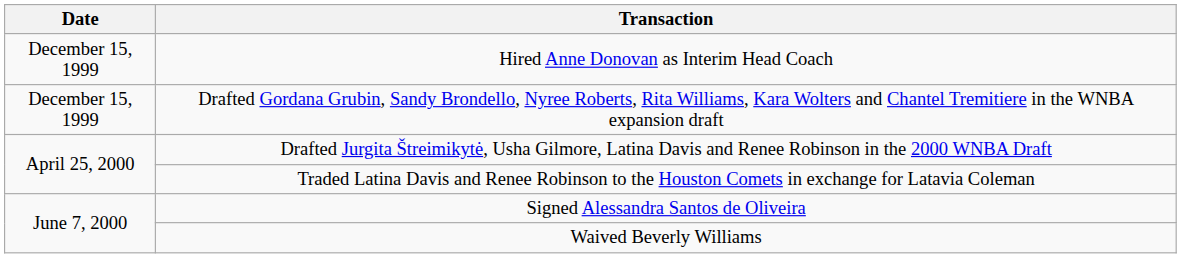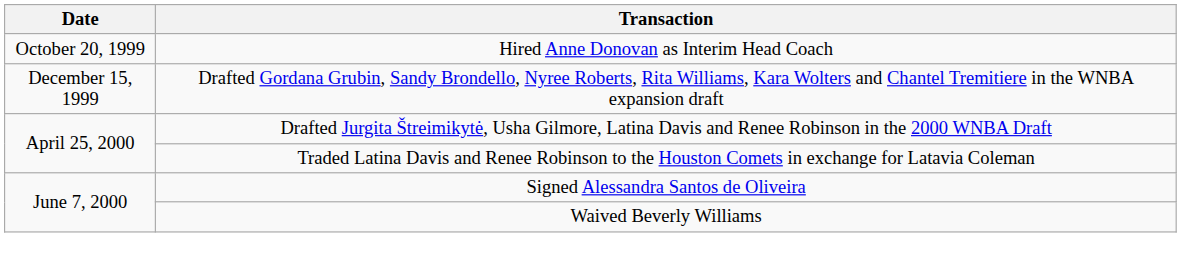(80, 59) December 15, 1999 -> (80, 48) October 20, 1999
